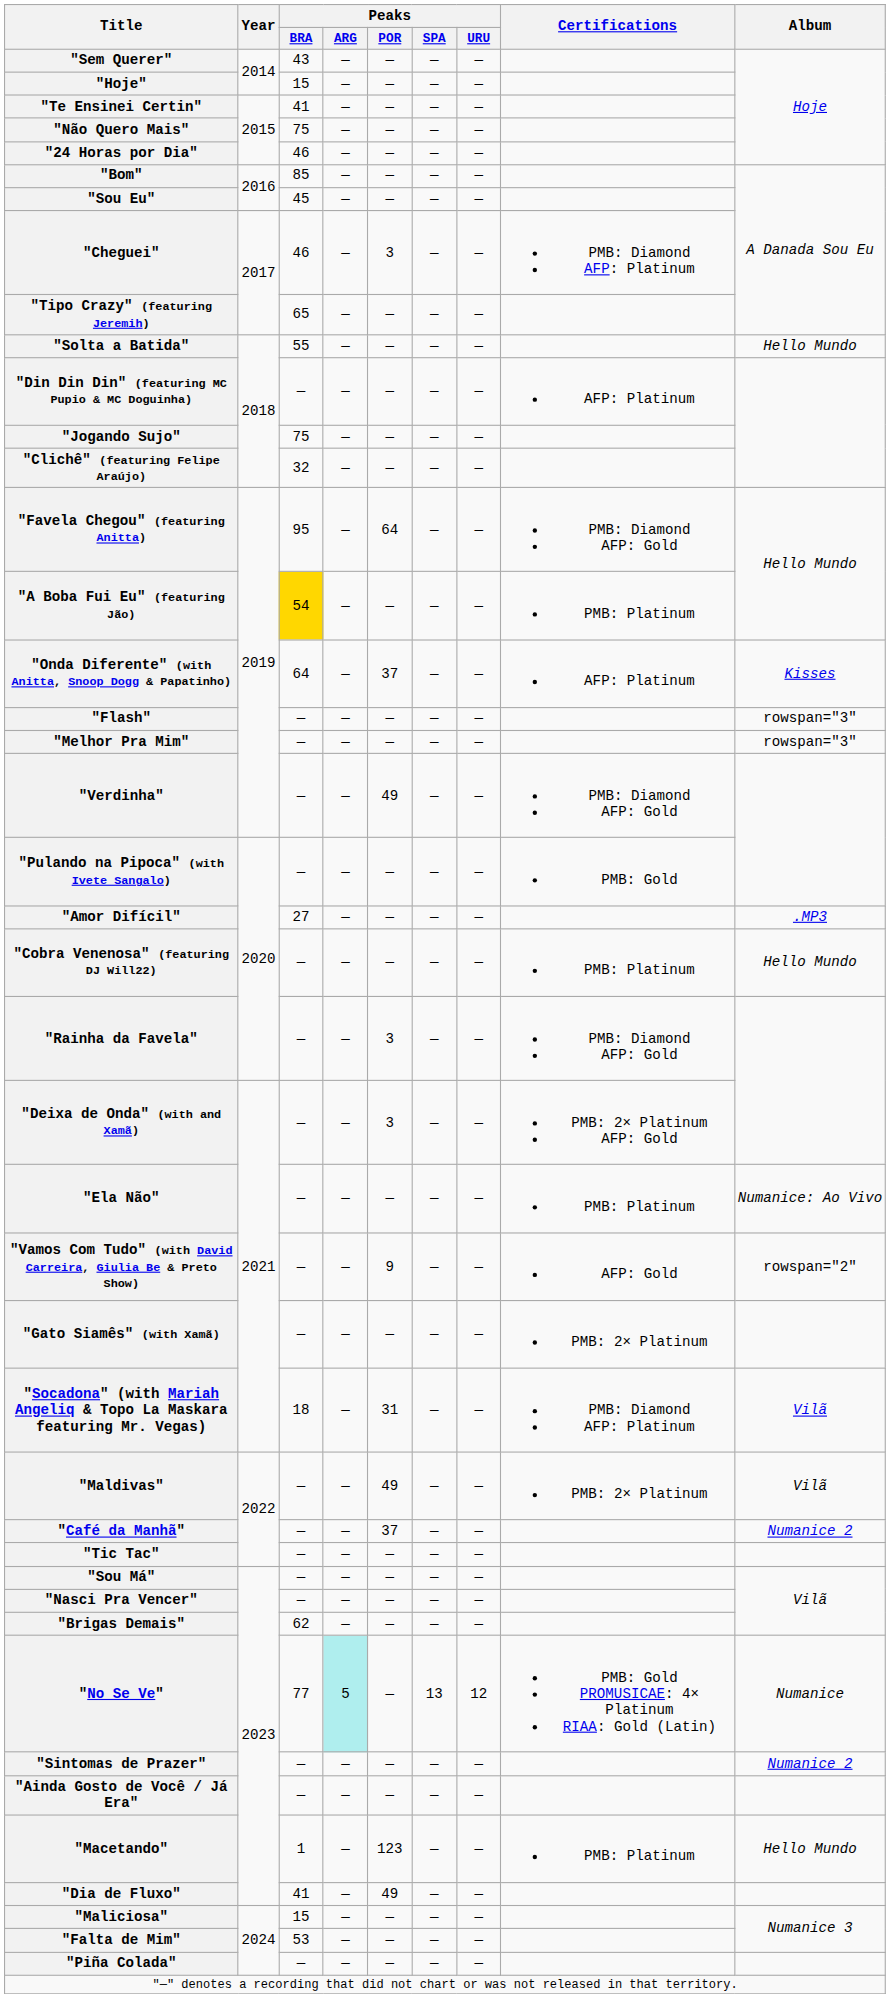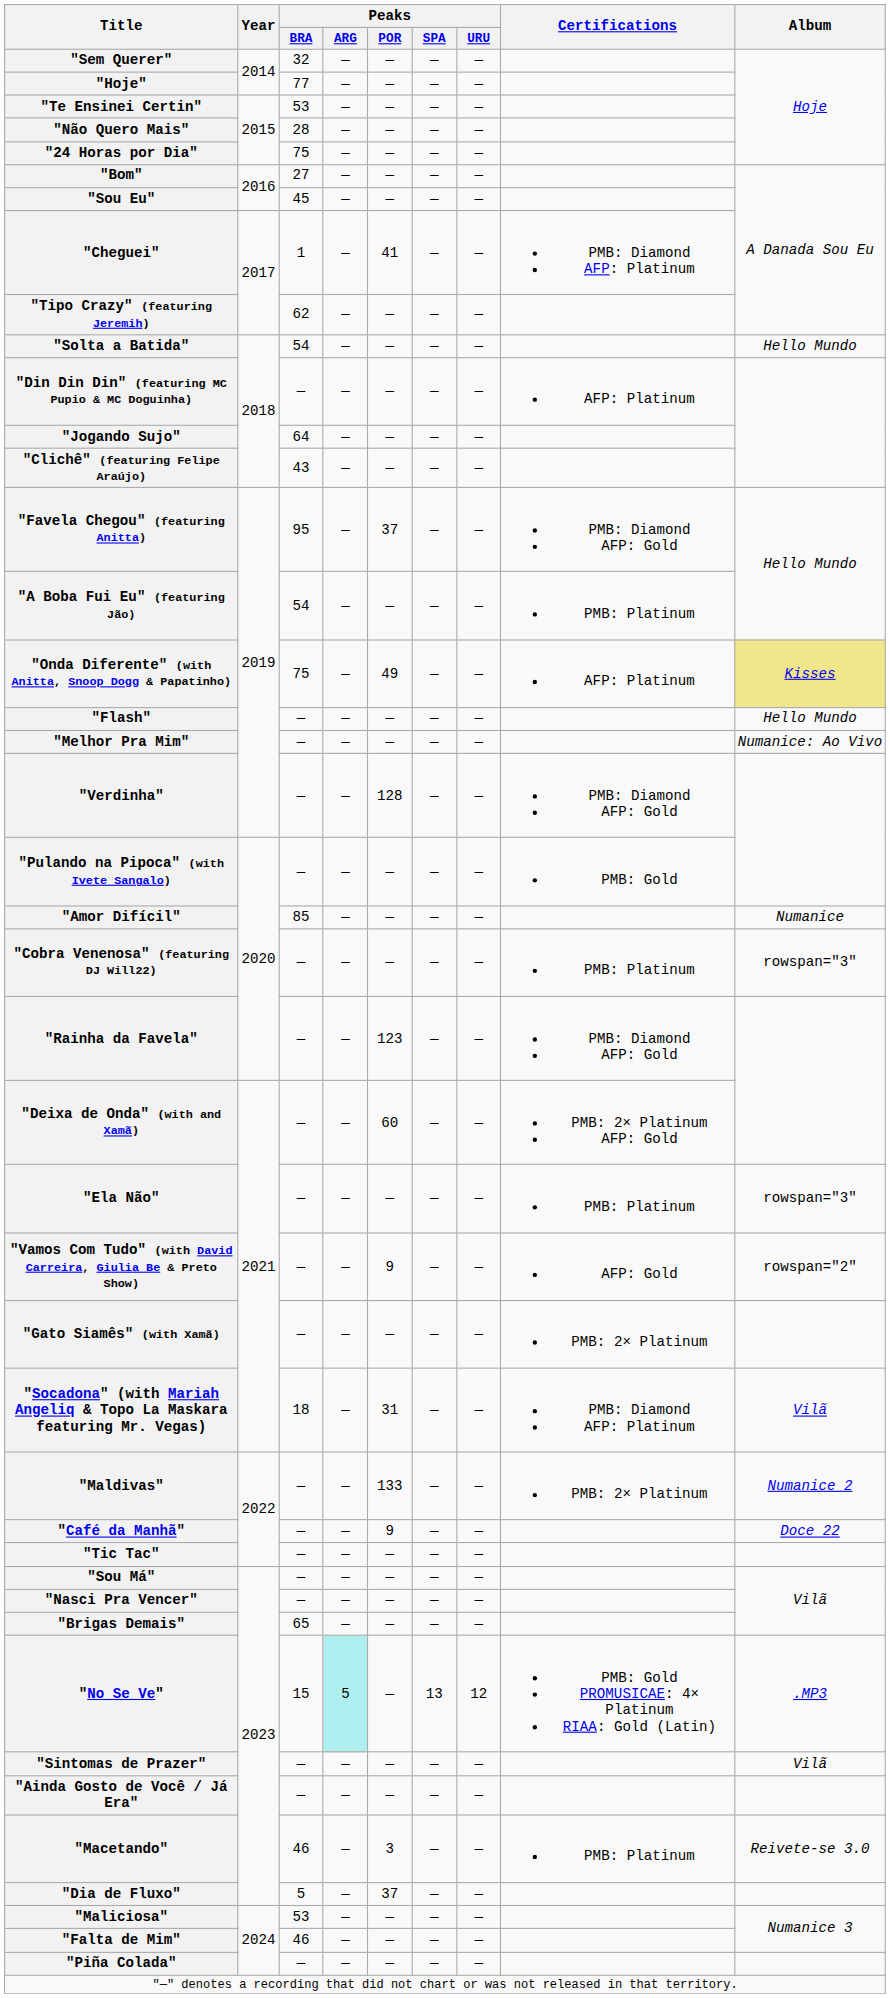(301, 61) 43 -> (301, 61) 32
(301, 84) 15 -> (301, 84) 77
(301, 107) 41 -> (301, 107) 53
(301, 130) 75 -> (301, 130) 28
(301, 153) 46 -> (301, 153) 75
(301, 176) 85 -> (301, 176) 27
(301, 253) 46 -> (301, 253) 1
(390, 253) 3 -> (390, 253) 41
(301, 315) 65 -> (301, 315) 62
(301, 346) 55 -> (301, 346) 54
(301, 437) 75 -> (301, 437) 64
(301, 468) 32 -> (301, 468) 43
(390, 530) 64 -> (390, 530) 37
(301, 606) gold background -> (301, 606) no background
(301, 674) 64 -> (301, 674) 75
(390, 674) 37 -> (390, 674) 49
(810, 674) no background -> (810, 674) khaki background
(810, 719) rowspan="3" -> (810, 719) Hello Mundo
(810, 742) rowspan="3" -> (810, 742) Numanice: Ao Vivo
(390, 796) 49 -> (390, 796) 128
(301, 917) 27 -> (301, 917) 85
(810, 917) .MP3 -> (810, 917) Numanice
(810, 963) Hello Mundo -> (810, 963) rowspan="3"
(390, 1038) 3 -> (390, 1038) 123
(390, 1123) 3 -> (390, 1123) 60
(810, 1199) Numanice: Ao Vivo -> (810, 1199) rowspan="3"
(390, 1486) 49 -> (390, 1486) 133
(810, 1486) Vilã -> (810, 1486) Numanice 2
(390, 1531) 37 -> (390, 1531) 9
(810, 1531) Numanice 2 -> (810, 1531) Doce 22
(301, 1624) 62 -> (301, 1624) 65
(301, 1694) 77 -> (301, 1694) 15
(810, 1694) Numanice -> (810, 1694) .MP3
(810, 1764) Numanice 2 -> (810, 1764) Vilã
(301, 1849) 1 -> (301, 1849) 46
(390, 1849) 123 -> (390, 1849) 3
(810, 1849) Hello Mundo -> (810, 1849) Reivete-se 3.0
(301, 1894) 41 -> (301, 1894) 5
(390, 1894) 49 -> (390, 1894) 37
(301, 1917) 15 -> (301, 1917) 53
(301, 1940) 53 -> (301, 1940) 46
